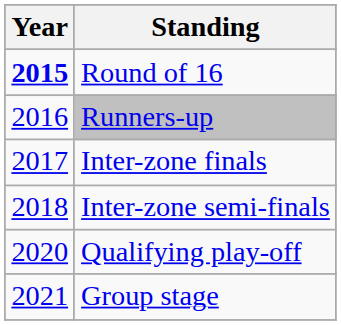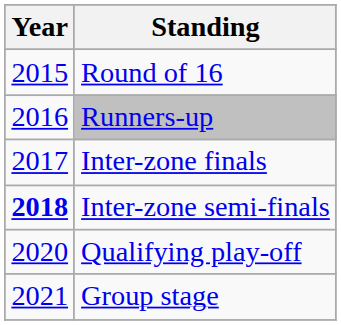(40, 71) bold -> (40, 71) normal
(40, 206) normal -> (40, 206) bold
